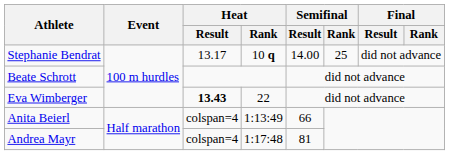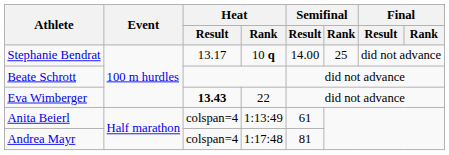(305, 118) 66 -> (305, 118) 61
